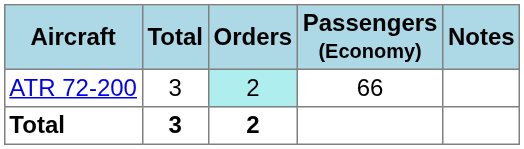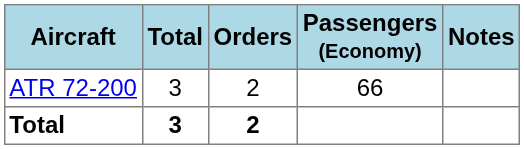(253, 87) paleturquoise background -> (253, 87) no background
